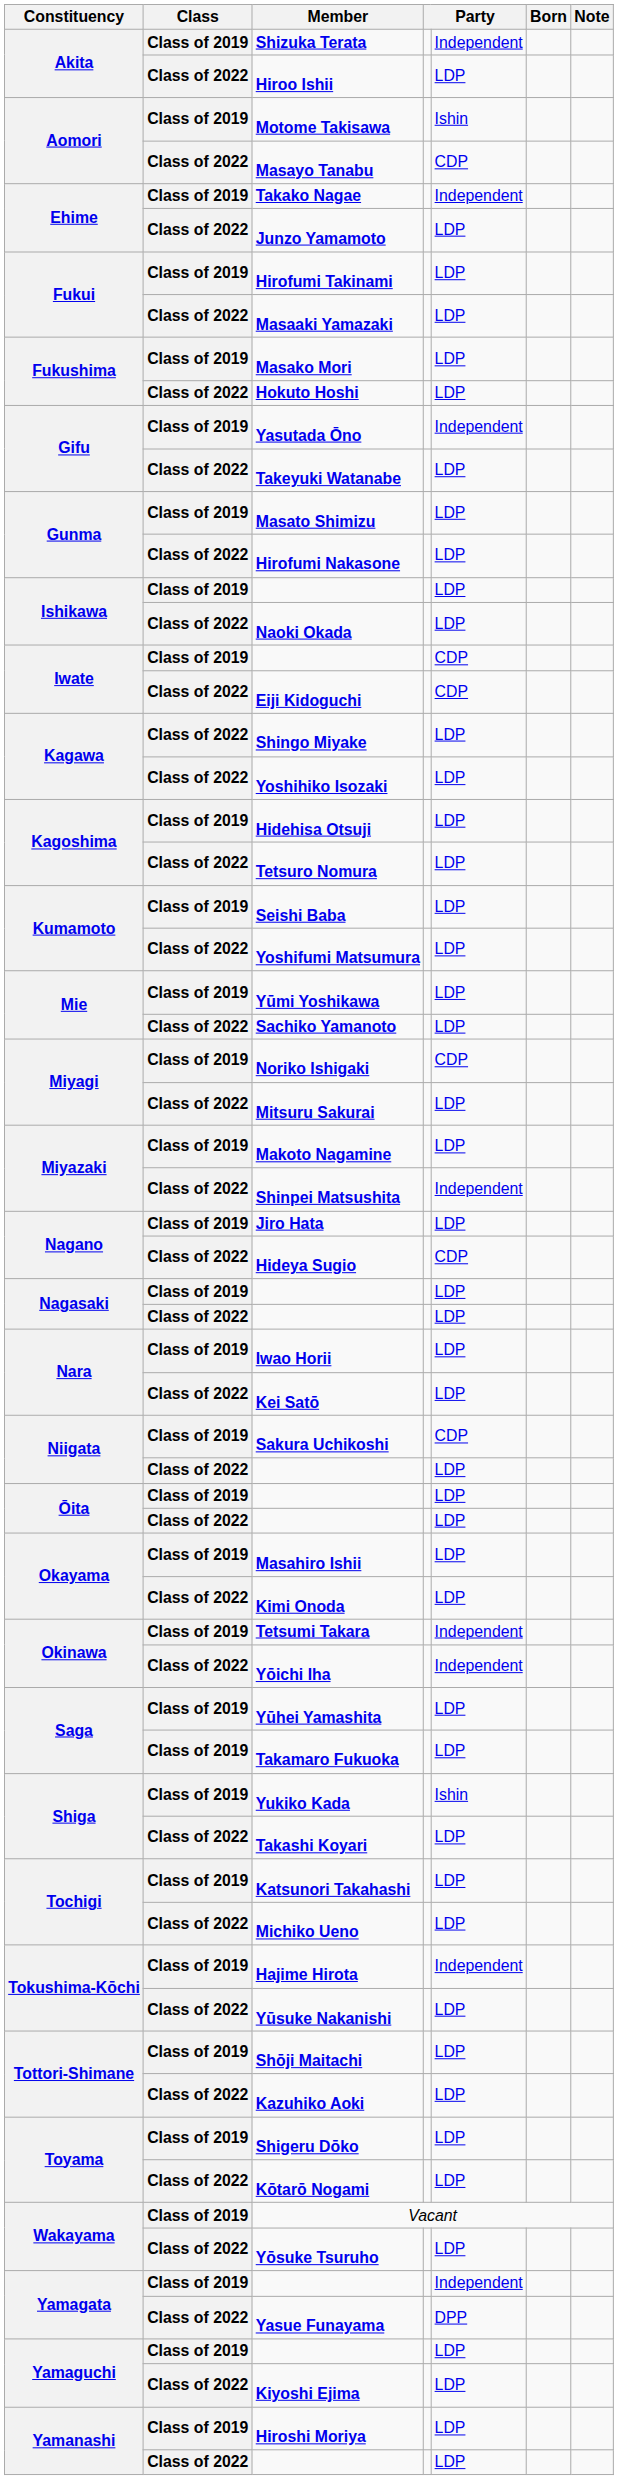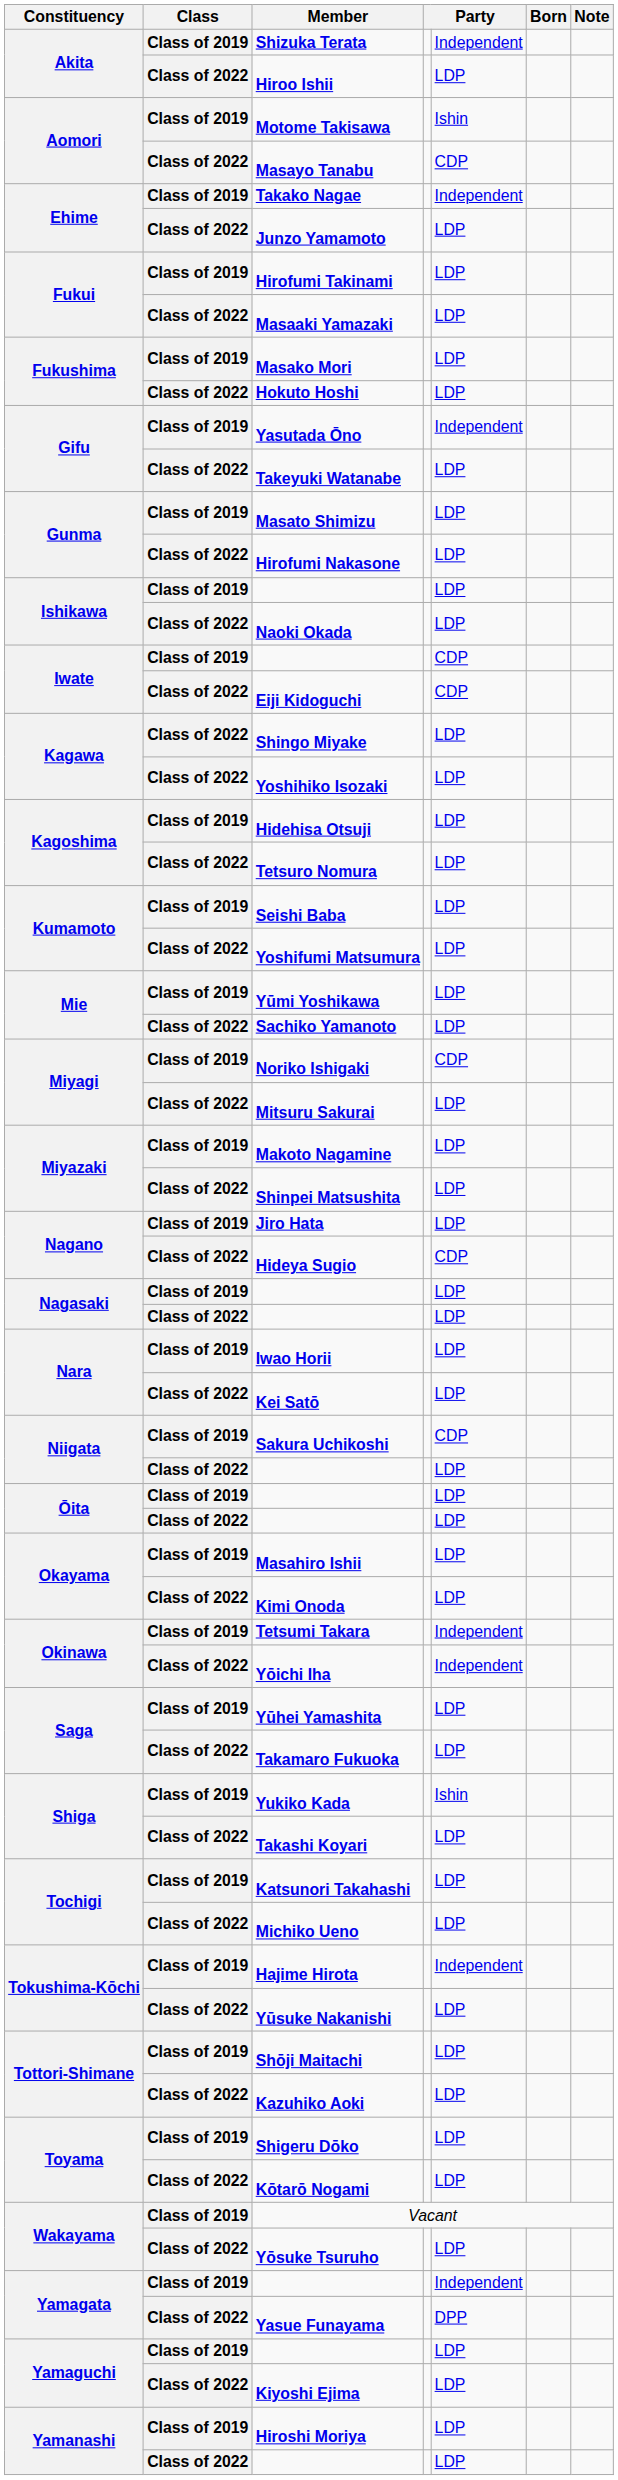(479, 1189) Independent -> (450, 1189) LDP
(198, 1751) Class of 2019 -> (198, 1751) Class of 2022
